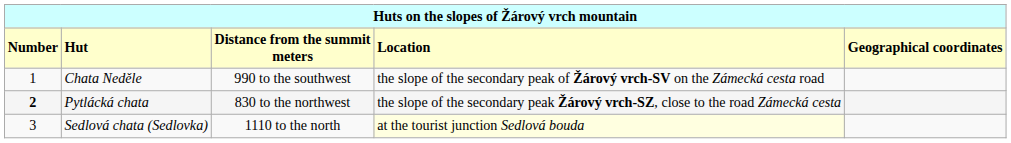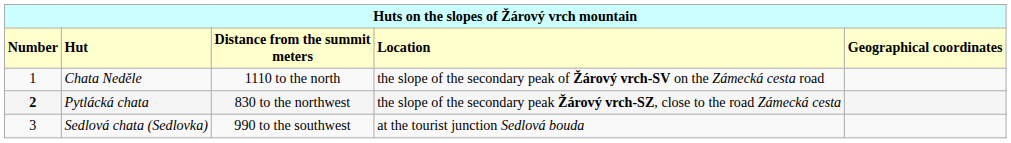(293, 79) 990 to the southwest -> (293, 79) 1110 to the north
(293, 126) 1110 to the north -> (293, 126) 990 to the southwest
(481, 126) lightyellow background -> (481, 126) no background
